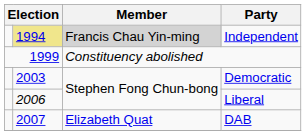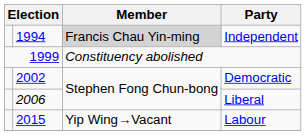(31, 36) khaki background -> (31, 36) no background
(31, 78) 2003 -> (31, 78) 2002
- row: (238, 120)
+ row: (245, 120)
